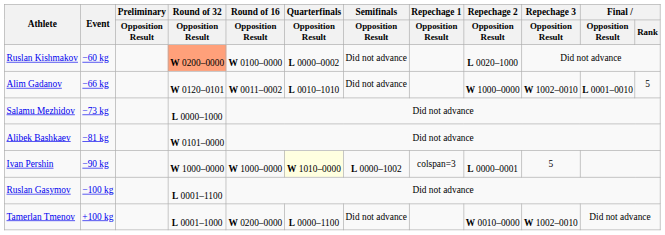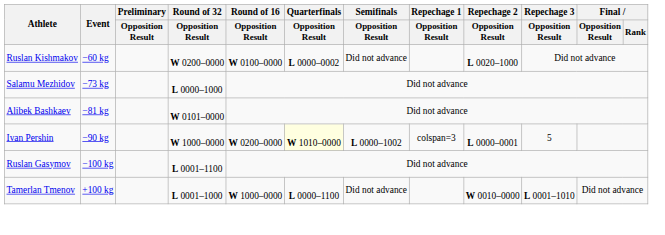(197, 64) lightsalmon background -> (197, 64) no background
- row: (34, 85)
(255, 170) W 1000–0000 -> (255, 143) W 0200–0000
(255, 223) W 0200–0000 -> (255, 196) W 1000–0000
(551, 223) W 1002–0010 -> (549, 196) L 0001–1010
